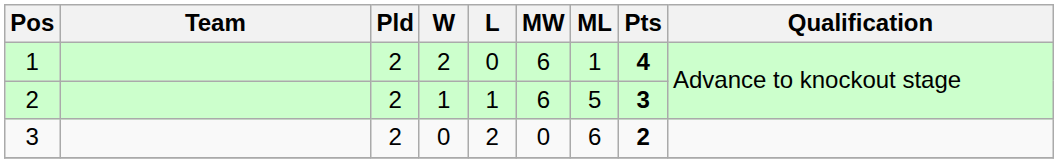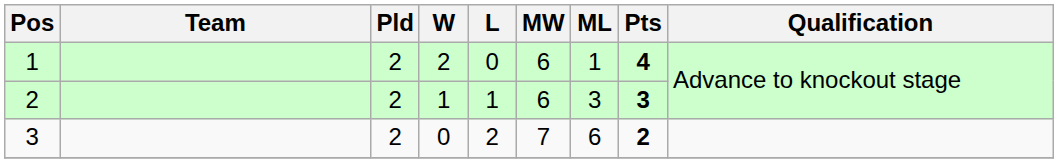(595, 99) 5 -> (595, 99) 3
(543, 137) 0 -> (543, 137) 7
